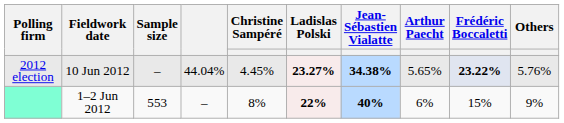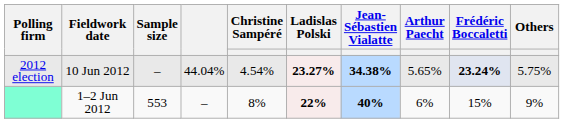(257, 71) 4.45% -> (257, 71) 4.54%
(480, 71) 23.22% -> (480, 71) 23.24%
(534, 71) 5.76% -> (534, 71) 5.75%
